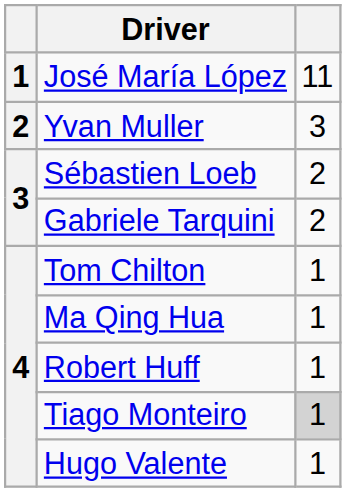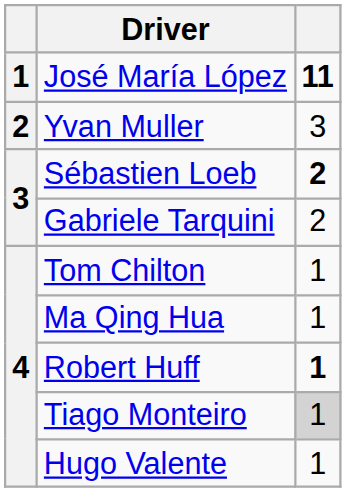(317, 77) normal -> (318, 77) bold
(317, 174) normal -> (318, 174) bold
(317, 366) normal -> (318, 366) bold
